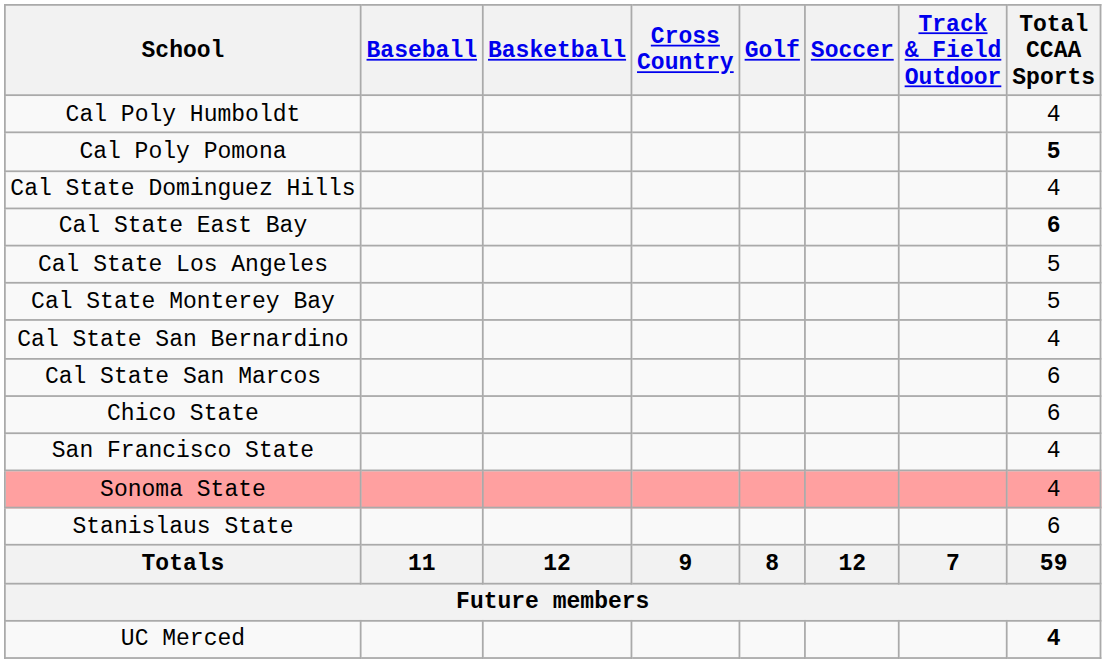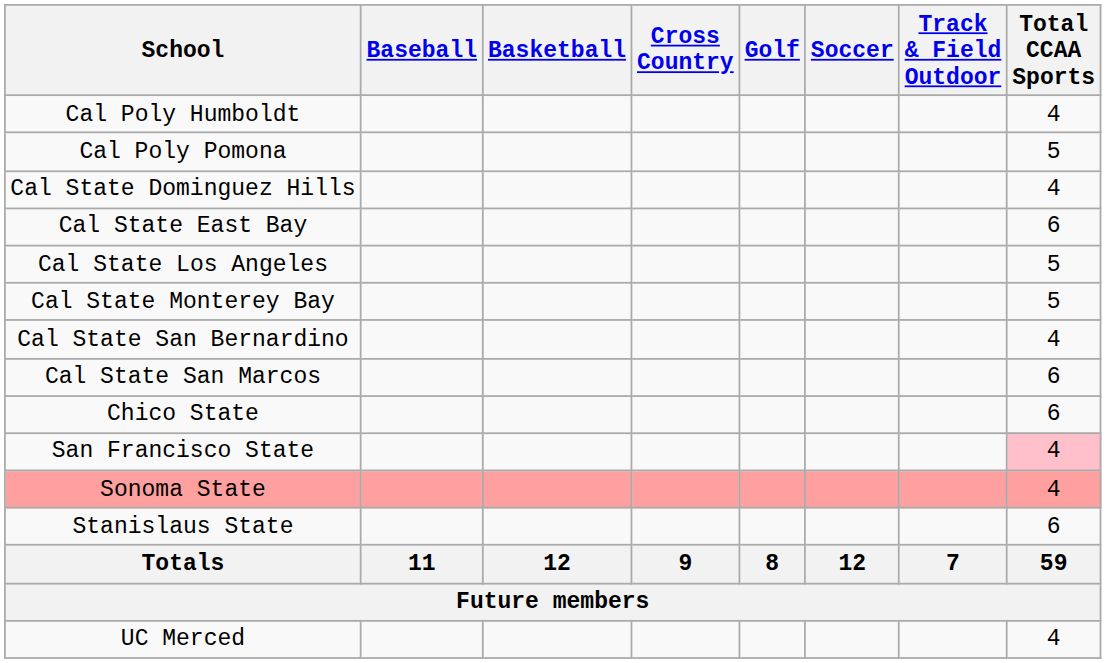(1054, 152) bold -> (1054, 152) normal
(1054, 227) bold -> (1054, 227) normal
(1054, 452) no background -> (1054, 452) pink background
(1054, 639) bold -> (1054, 639) normal
